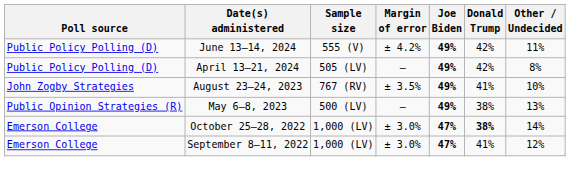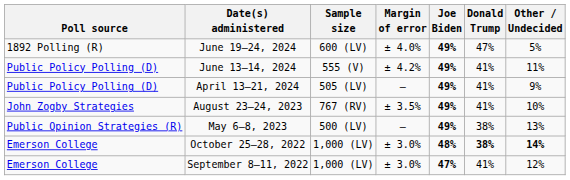+ row: (248, 48)
(485, 48) 42% -> (485, 67) 41%
(485, 67) 42% -> (485, 87) 41%
(535, 67) 8% -> (535, 87) 9%
(447, 125) 47% -> (447, 145) 48%
(535, 125) normal -> (535, 145) bold
